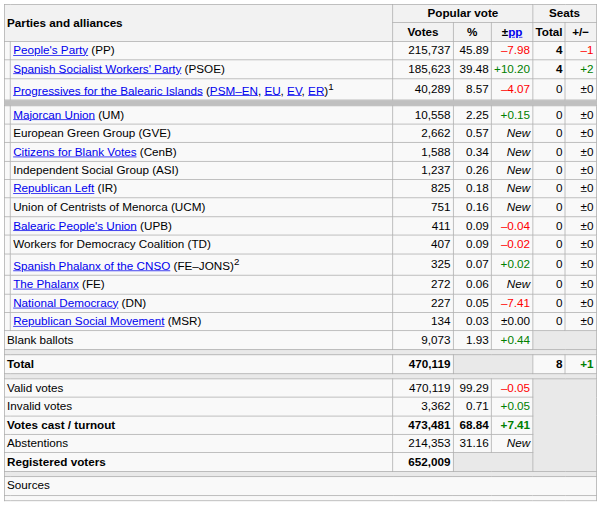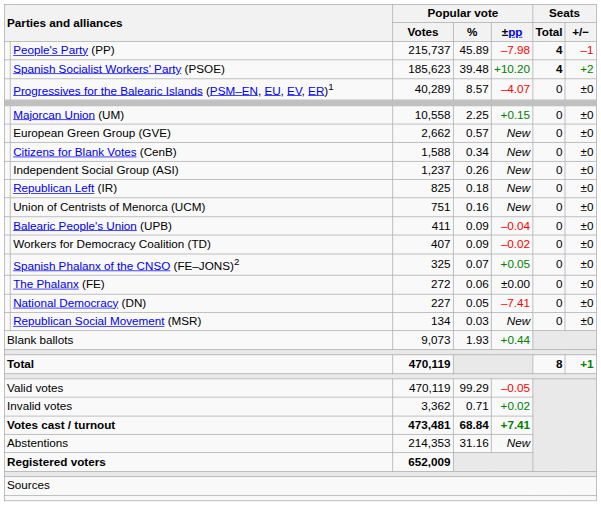(515, 264) +0.02 -> (515, 264) +0.05
(518, 284) New -> (516, 284) ±0.00
(516, 321) ±0.00 -> (518, 321) New
(515, 406) +0.05 -> (515, 406) +0.02
